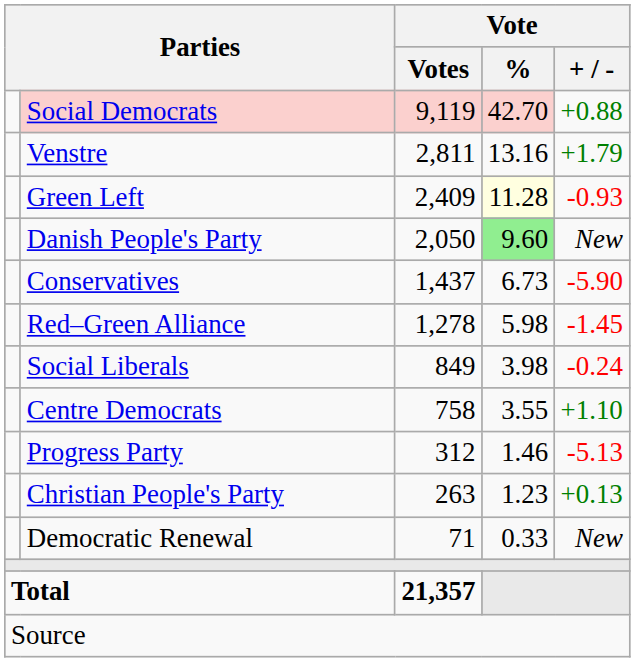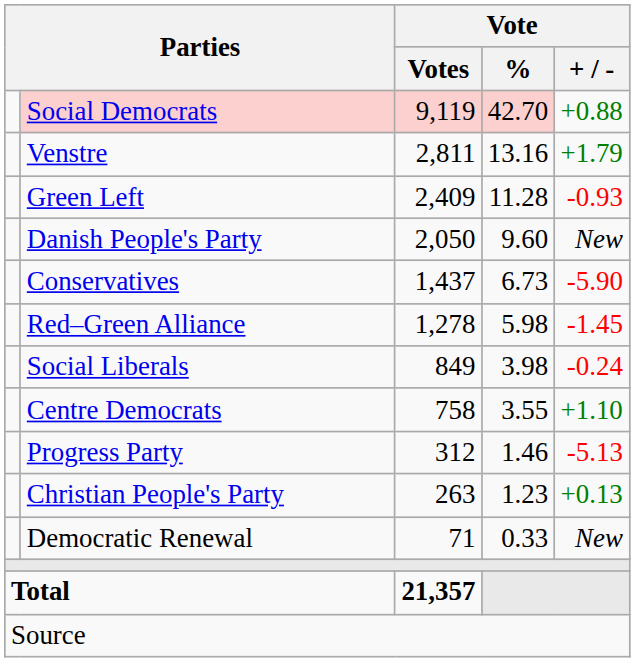(518, 196) lightyellow background -> (518, 196) no background
(525, 238) lightgreen background -> (525, 238) no background
